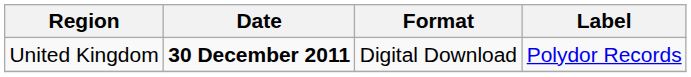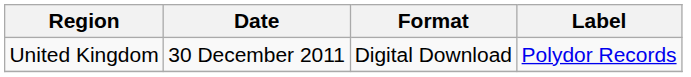(259, 54) bold -> (257, 54) normal
